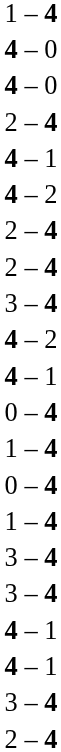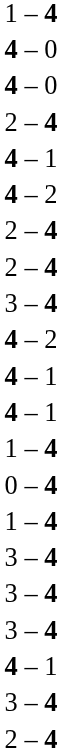(31, 412) 0 – 4 -> (31, 412) 4 – 1
(31, 630) 4 – 1 -> (31, 630) 3 – 4
